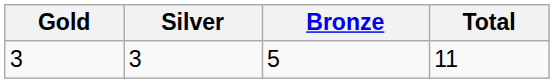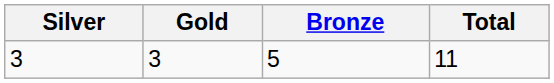columns swapped: (64, 22) <-> (193, 22)
